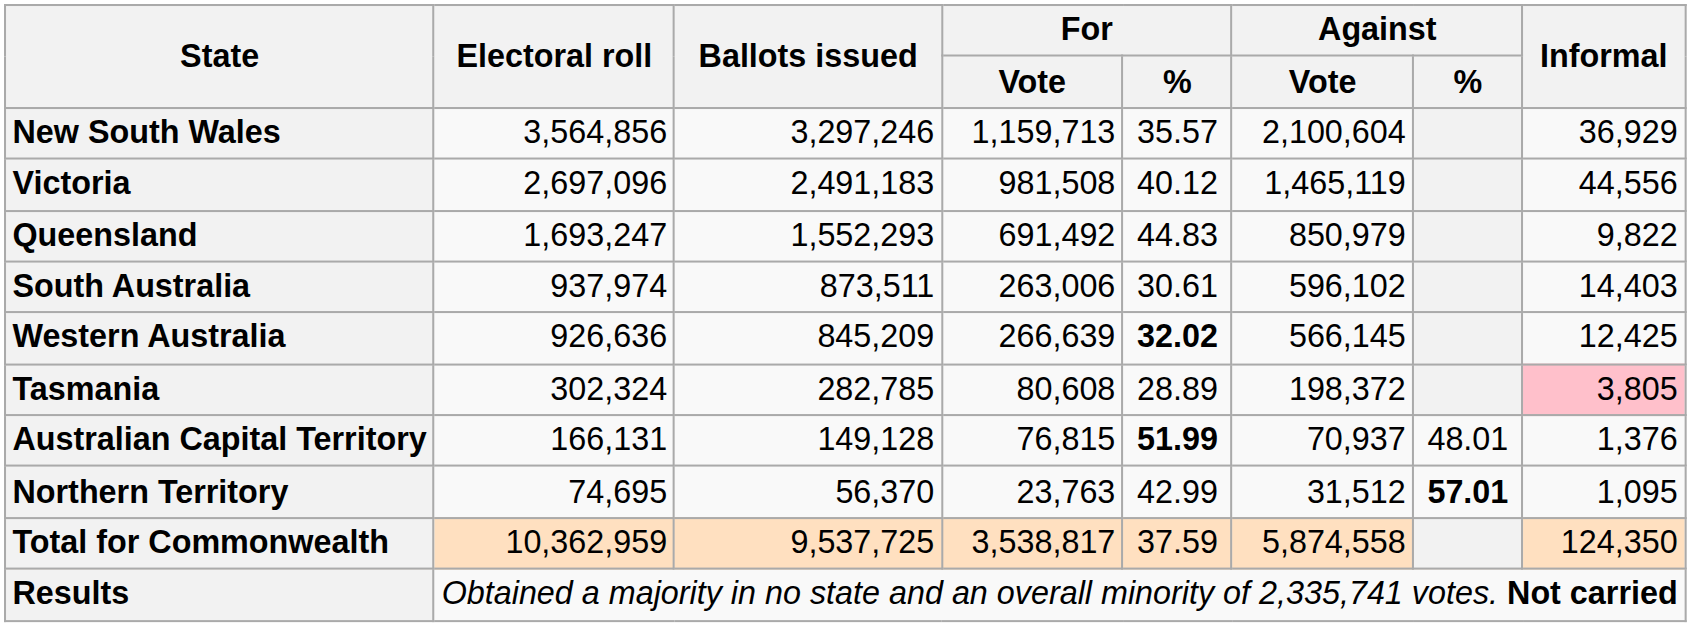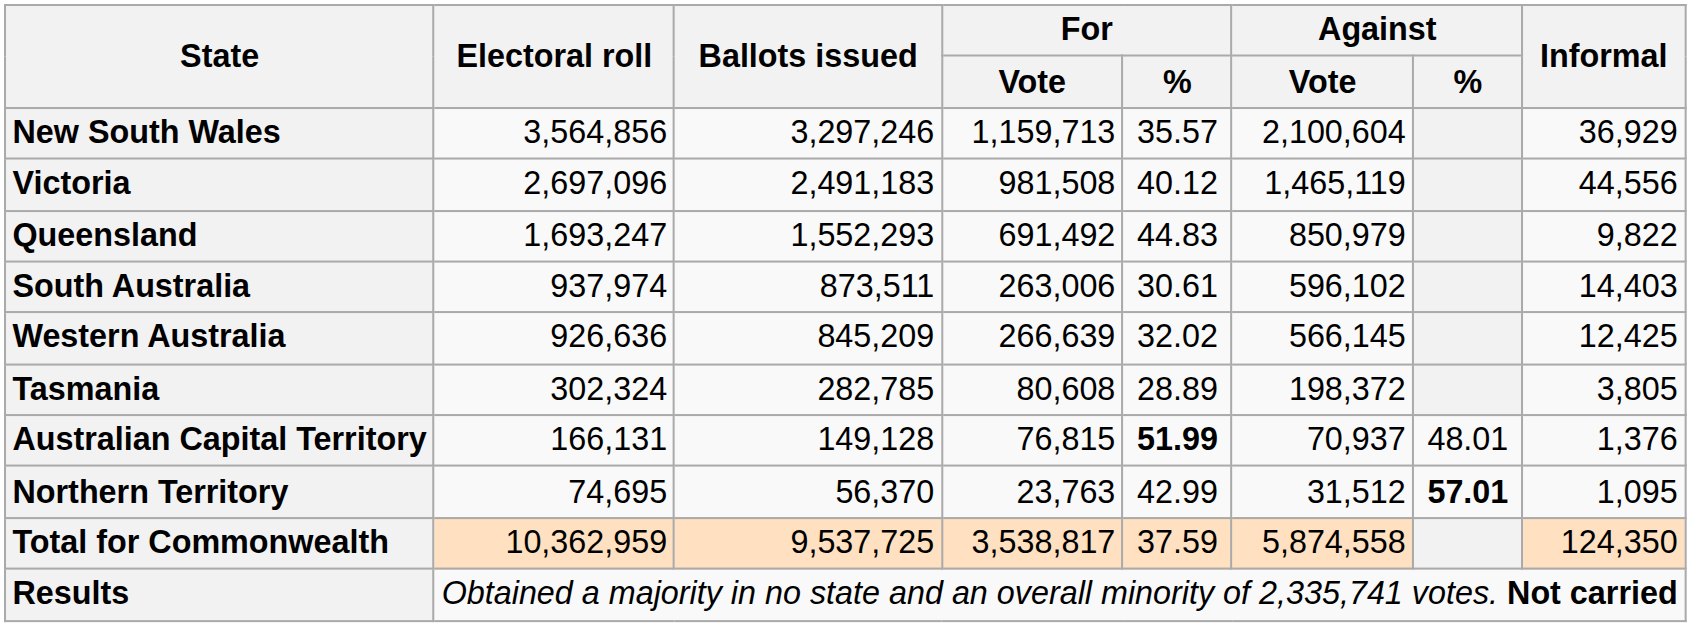(1177, 337) bold -> (1177, 337) normal
(1637, 388) pink background -> (1637, 388) no background
